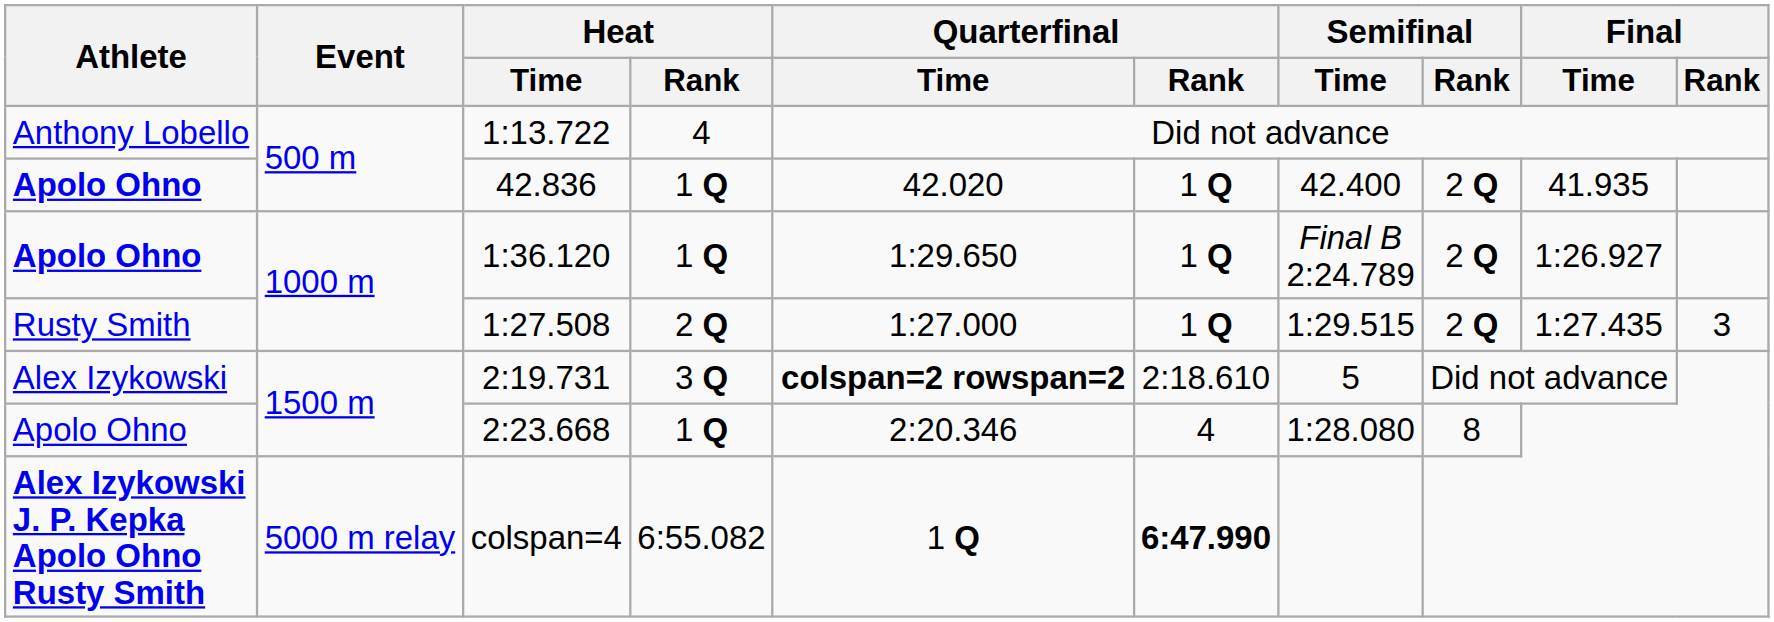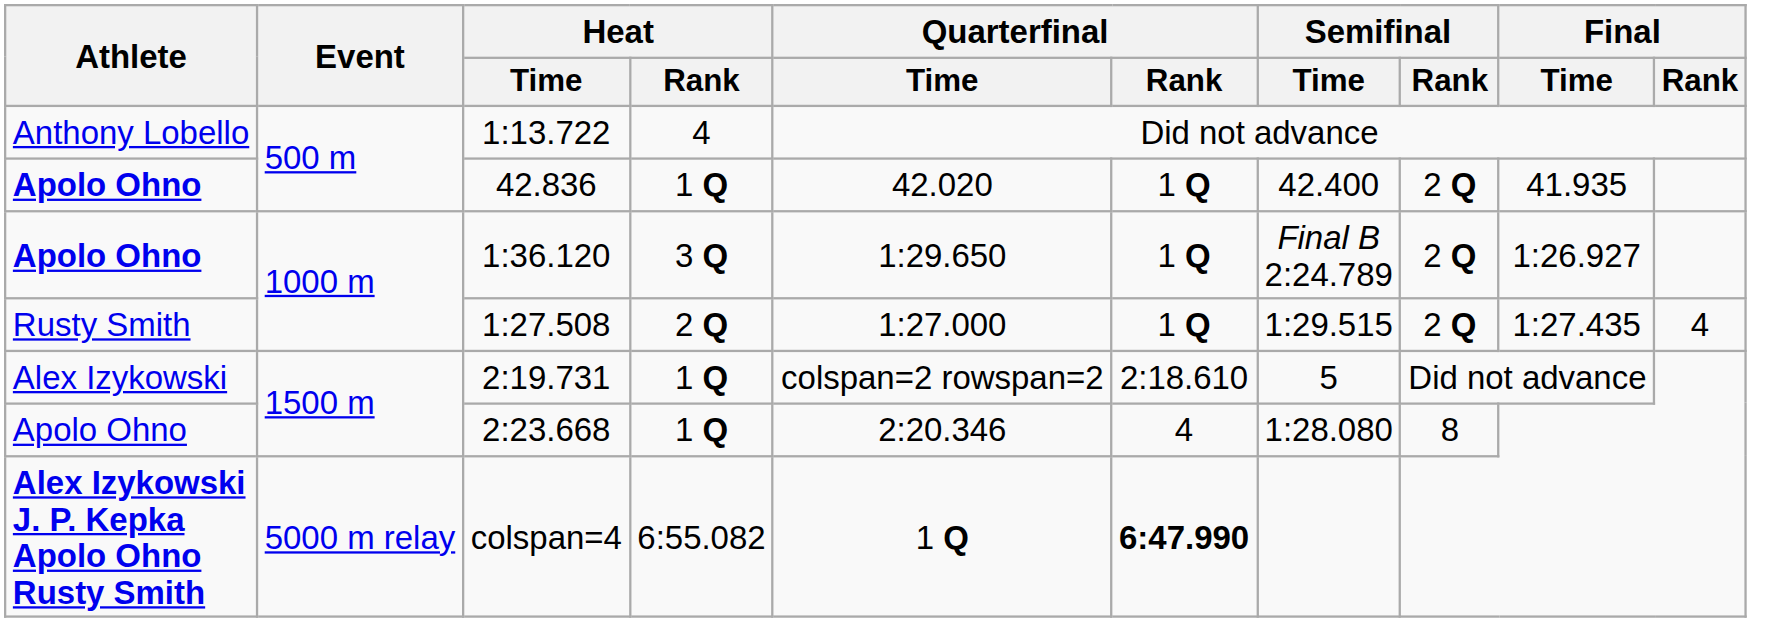(701, 255) 1 Q -> (701, 255) 3 Q
(1722, 326) 3 -> (1700, 326) 4
(701, 378) 3 Q -> (701, 378) 1 Q
(953, 378) bold -> (942, 378) normal
